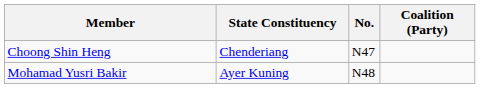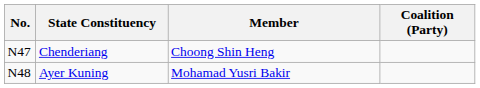columns swapped: (364, 22) <-> (110, 22)
